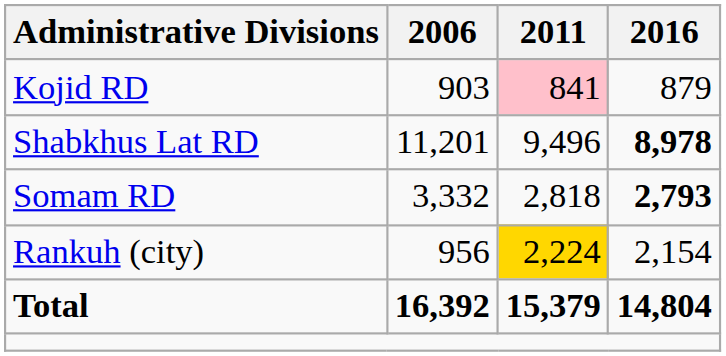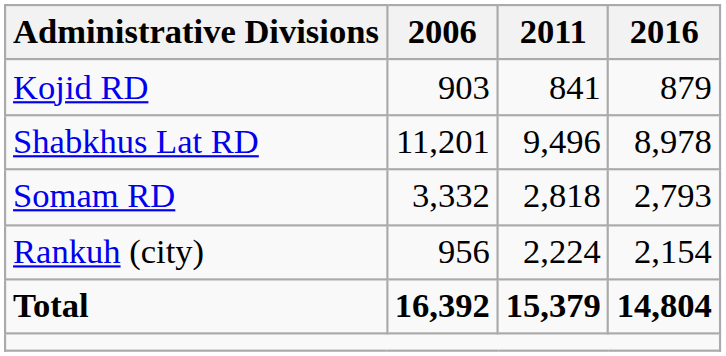(575, 86) pink background -> (575, 86) no background
(673, 141) bold -> (673, 141) normal
(673, 196) bold -> (673, 196) normal
(562, 251) gold background -> (562, 251) no background
